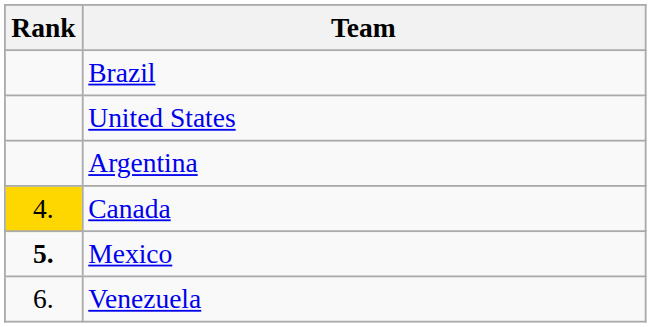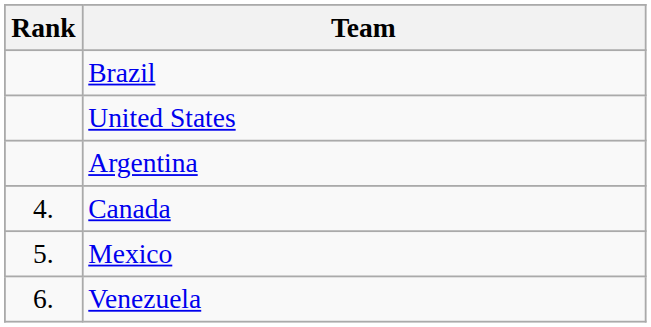(43, 208) gold background -> (43, 208) no background
(43, 254) bold -> (43, 254) normal
